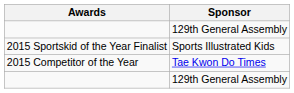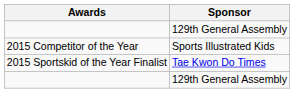(87, 46) 2015 Sportskid of the Year Finalist -> (73, 46) 2015 Competitor of the Year
(73, 63) 2015 Competitor of the Year -> (87, 63) 2015 Sportskid of the Year Finalist
